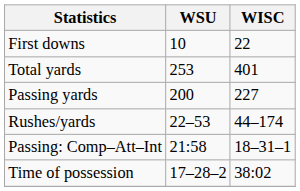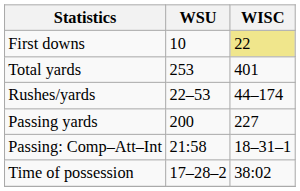(242, 43) no background -> (242, 43) khaki background
rows swapped: (52, 121) <-> (53, 95)
